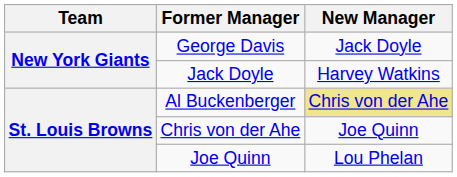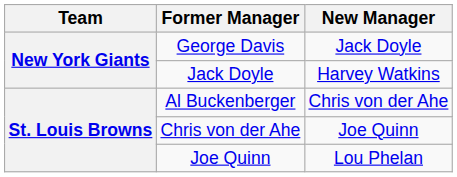(378, 102) khaki background -> (378, 102) no background
